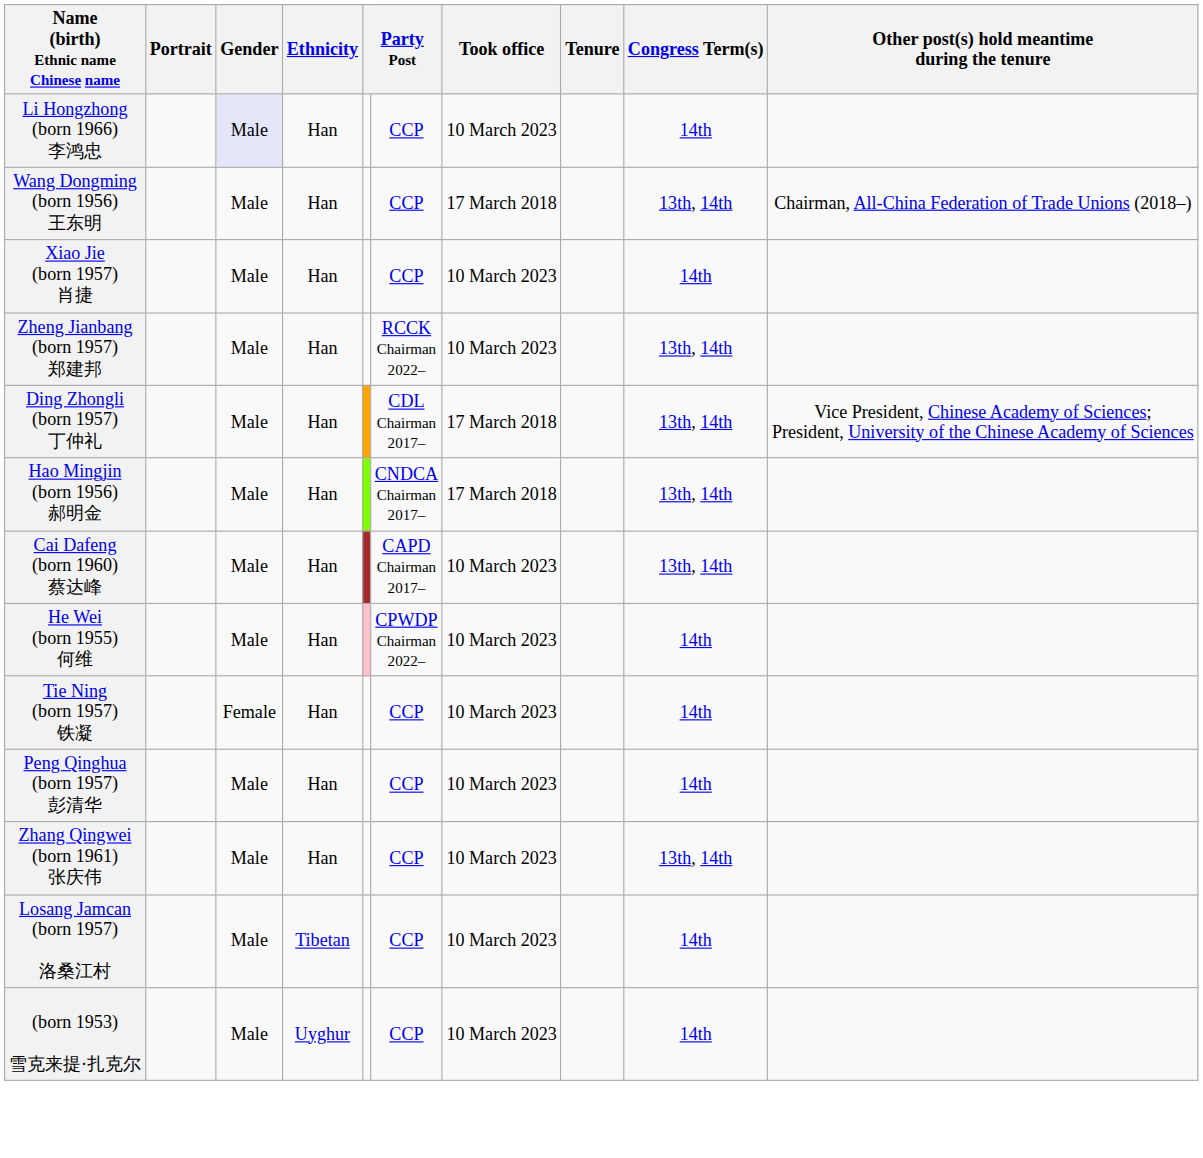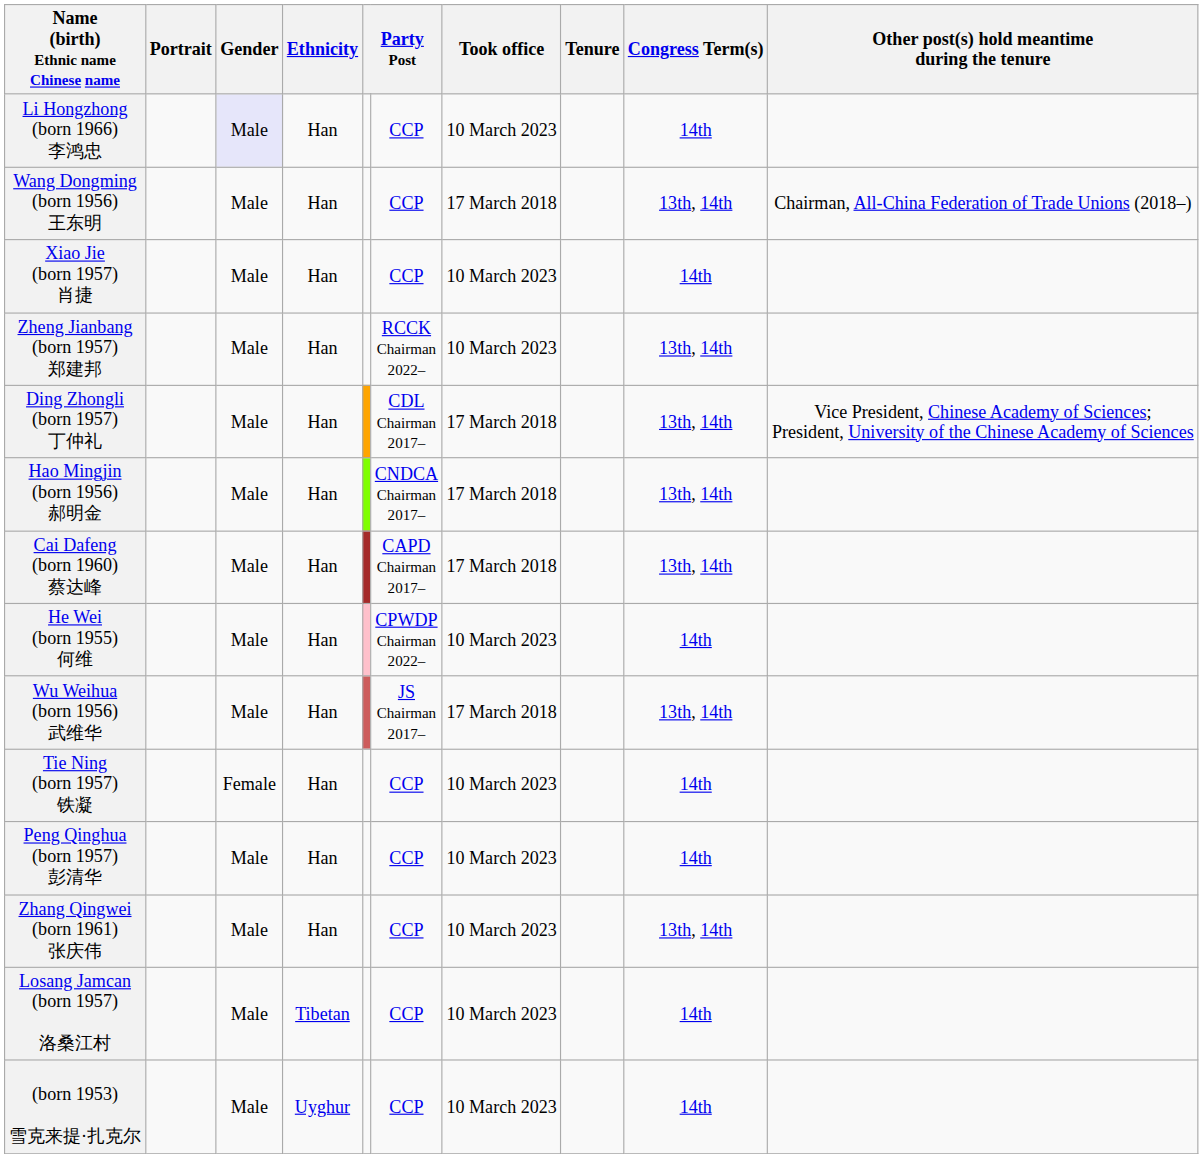(502, 567) 10 March 2023 -> (502, 567) 17 March 2018
+ row: (75, 711)
